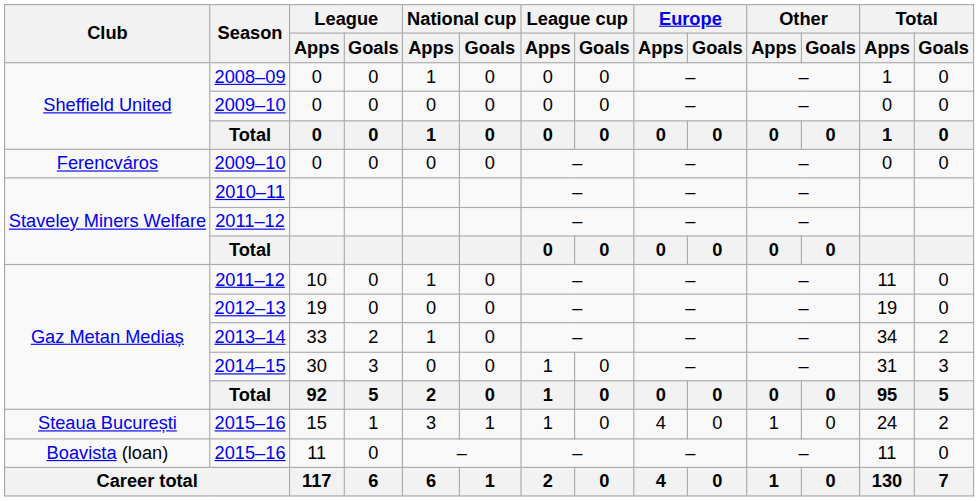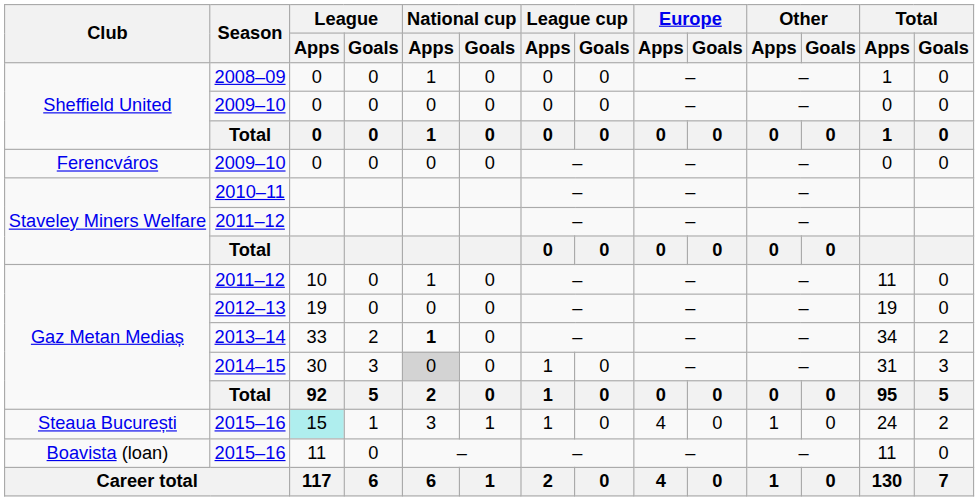(431, 337) normal -> (431, 337) bold
(431, 366) no background -> (431, 366) lightgrey background
(317, 423) no background -> (317, 423) paleturquoise background
